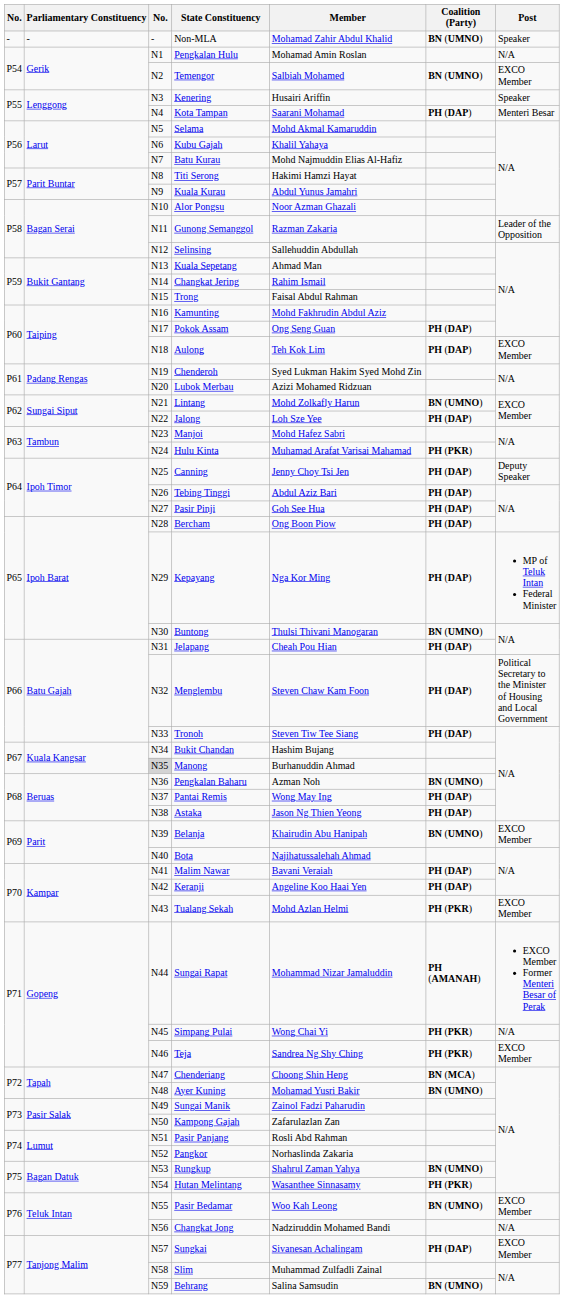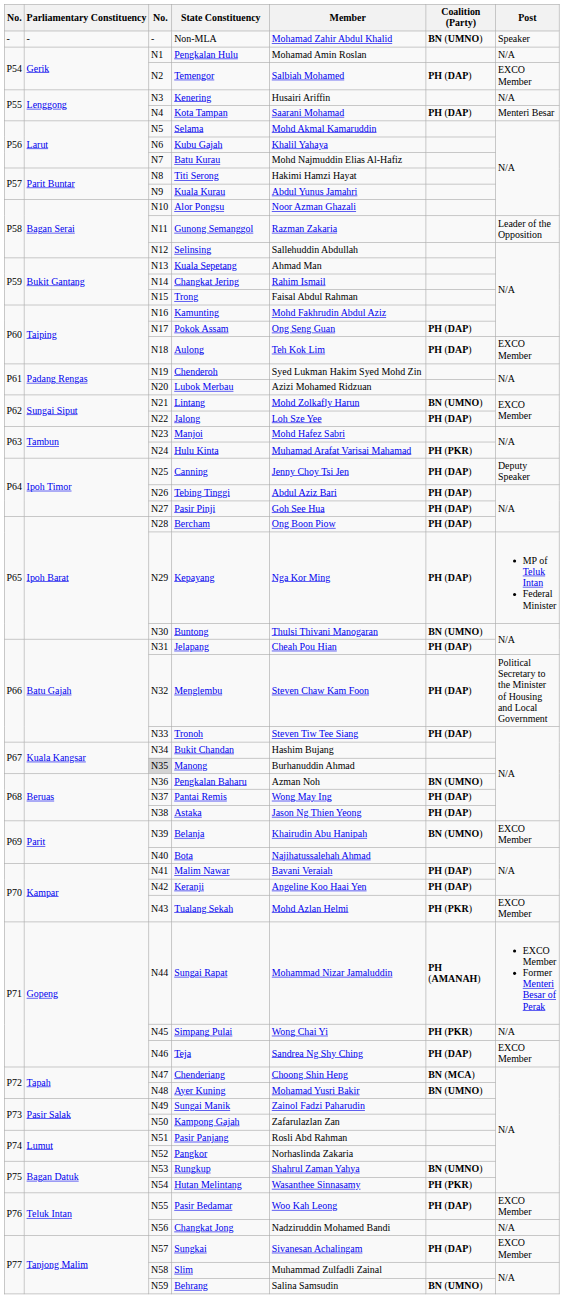(455, 76) BN (UMNO) -> (450, 76) PH (DAP)
(514, 97) Speaker -> (506, 97) N/A
(450, 1053) PH (PKR) -> (450, 1053) PH (DAP)
(455, 1206) BN (UMNO) -> (450, 1206) PH (DAP)
